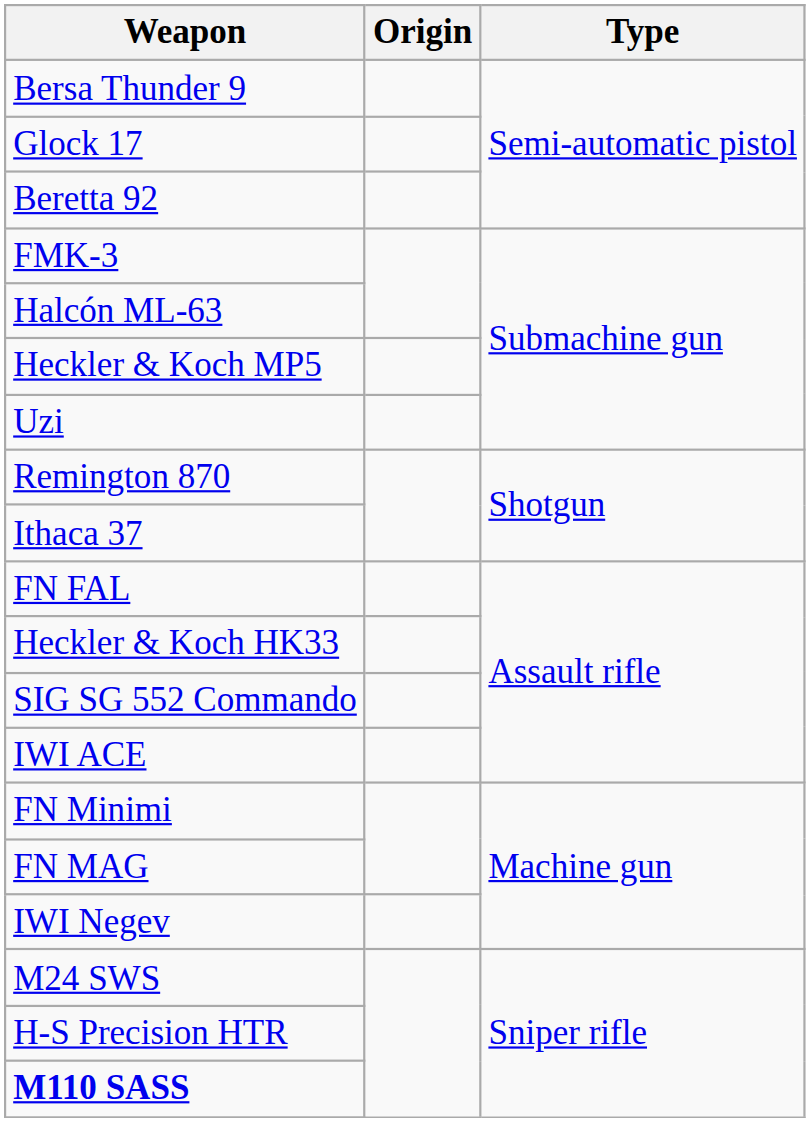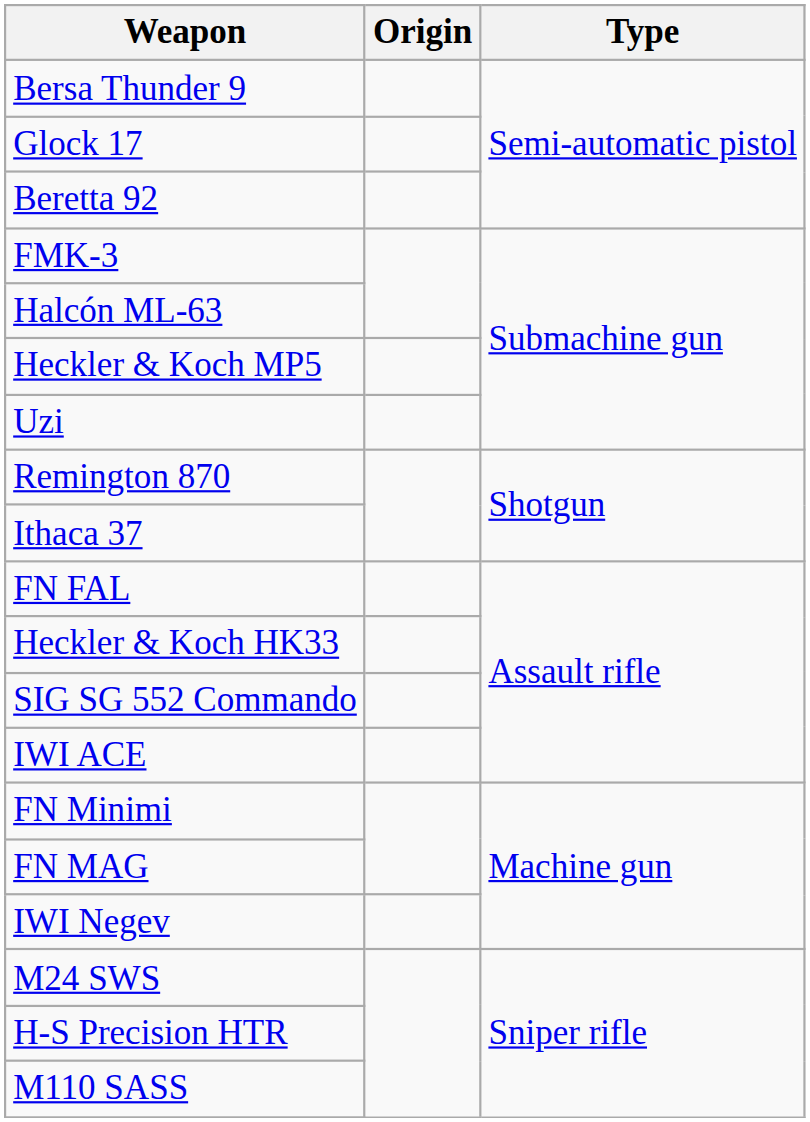(101, 1088) bold -> (101, 1088) normal
